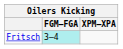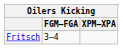(51, 37) paleturquoise background -> (51, 37) no background
